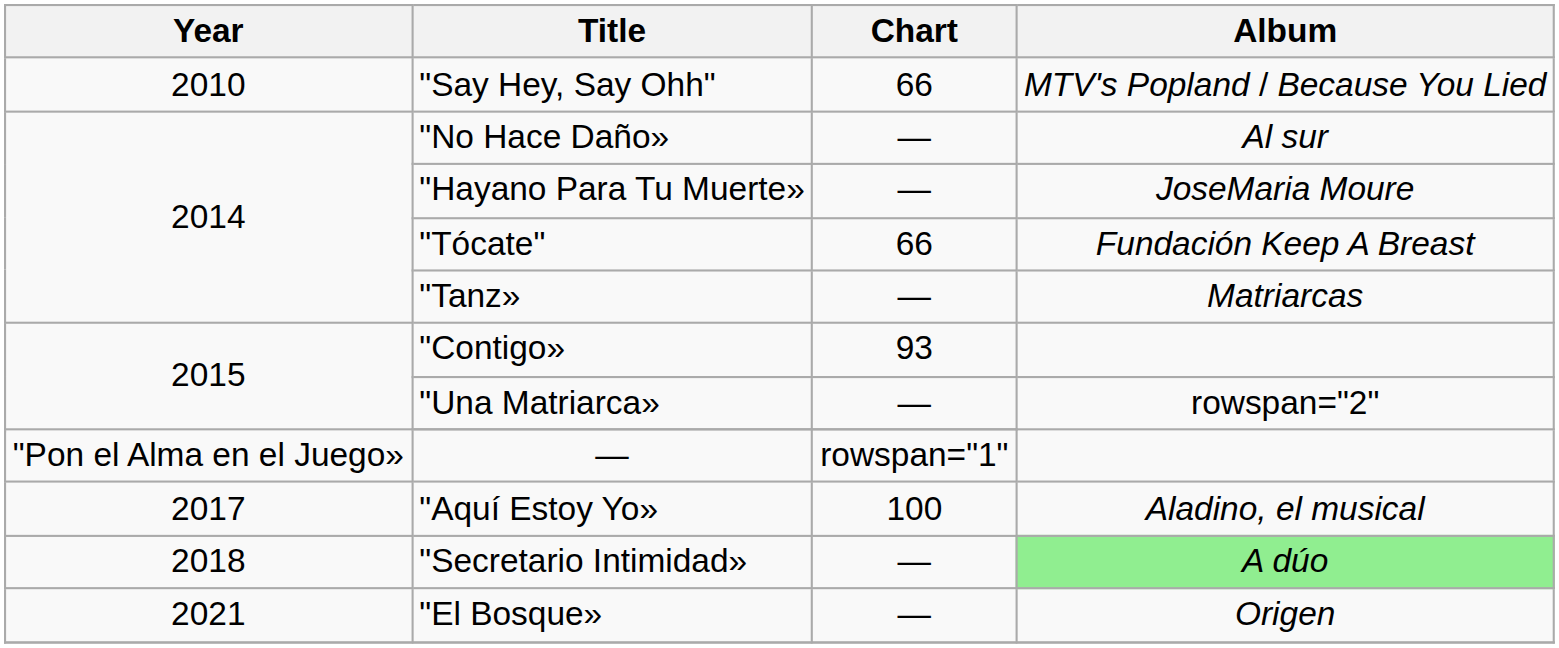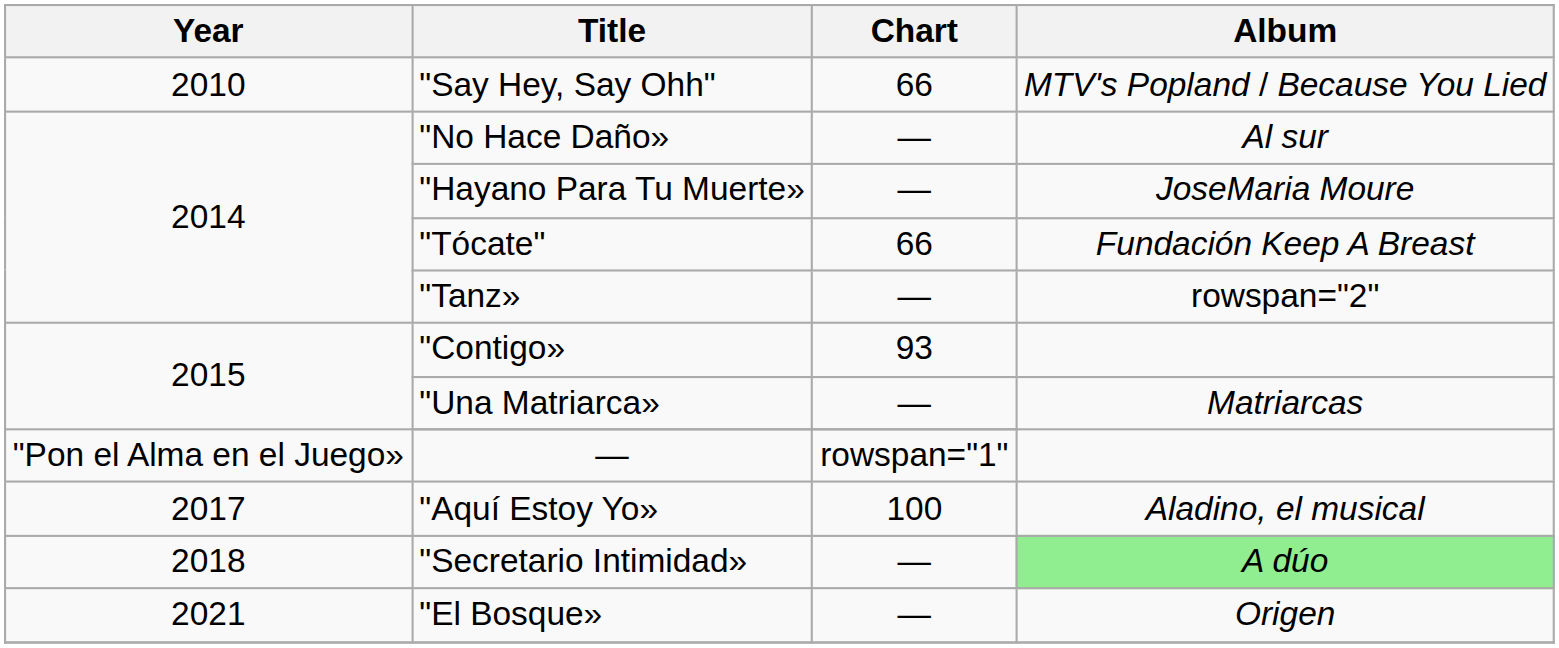(1285, 296) Matriarcas -> (1285, 296) rowspan="2"
(1285, 402) rowspan="2" -> (1285, 402) Matriarcas
